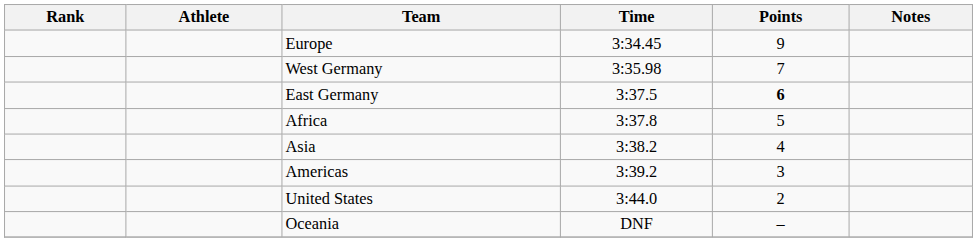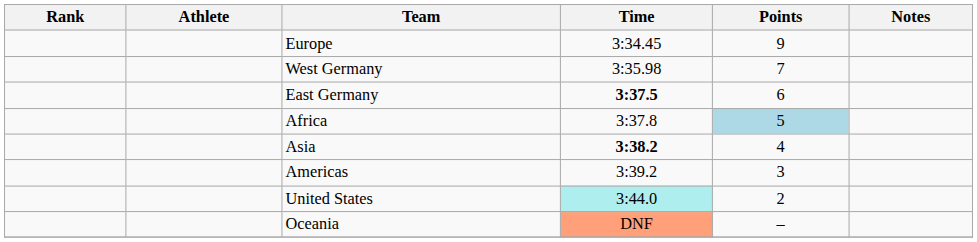(637, 95) normal -> (637, 95) bold
(781, 95) bold -> (781, 95) normal
(781, 120) no background -> (781, 120) lightblue background
(637, 146) normal -> (637, 146) bold
(637, 198) no background -> (637, 198) paleturquoise background
(637, 224) no background -> (637, 224) lightsalmon background
